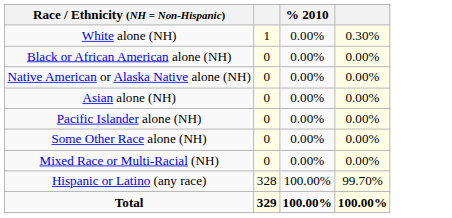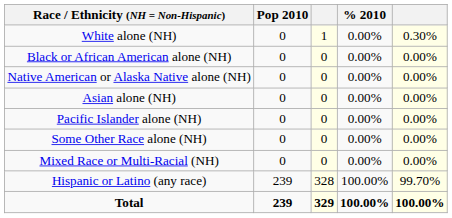+ column: (283, 14)
